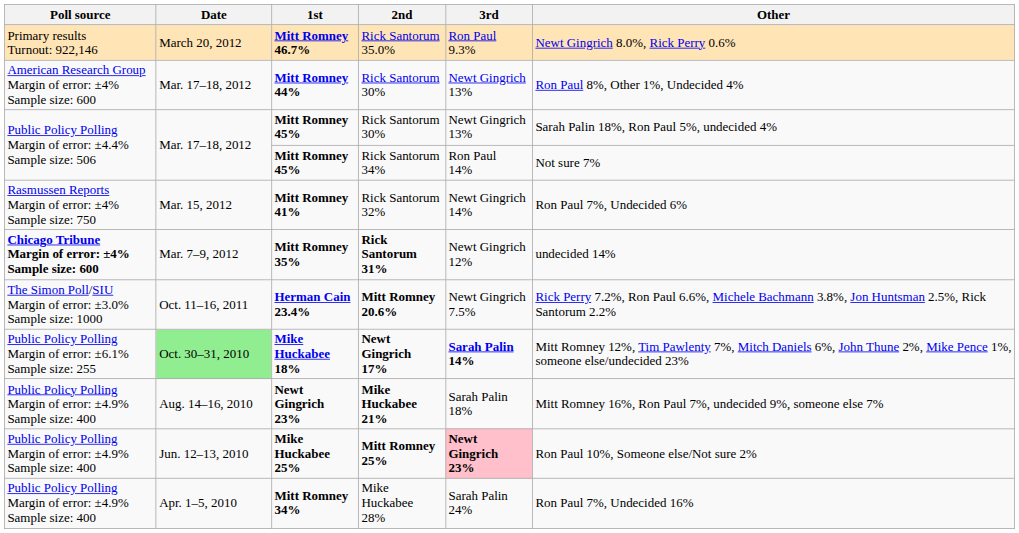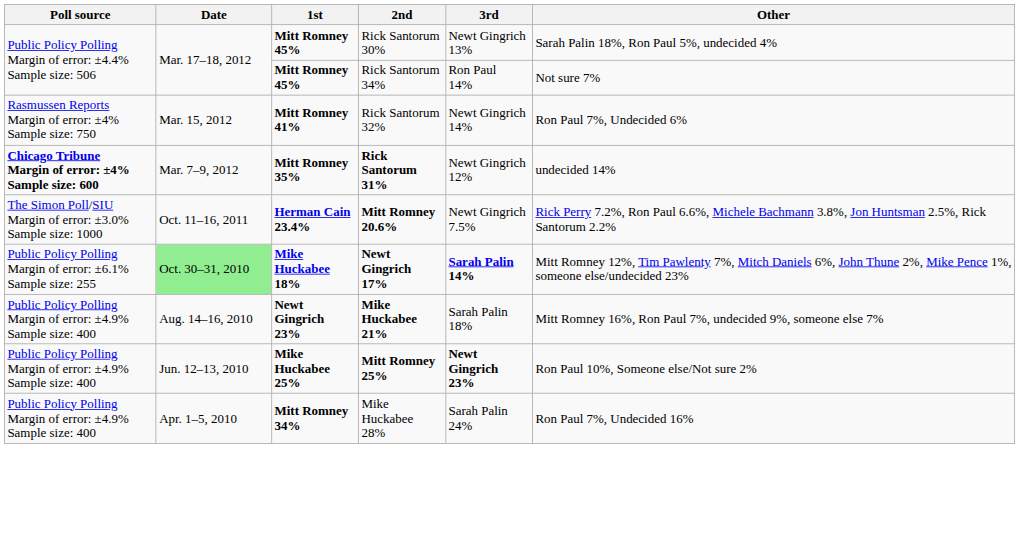- row: (311, 42)
- row: (311, 85)
(473, 453) pink background -> (473, 368) no background
